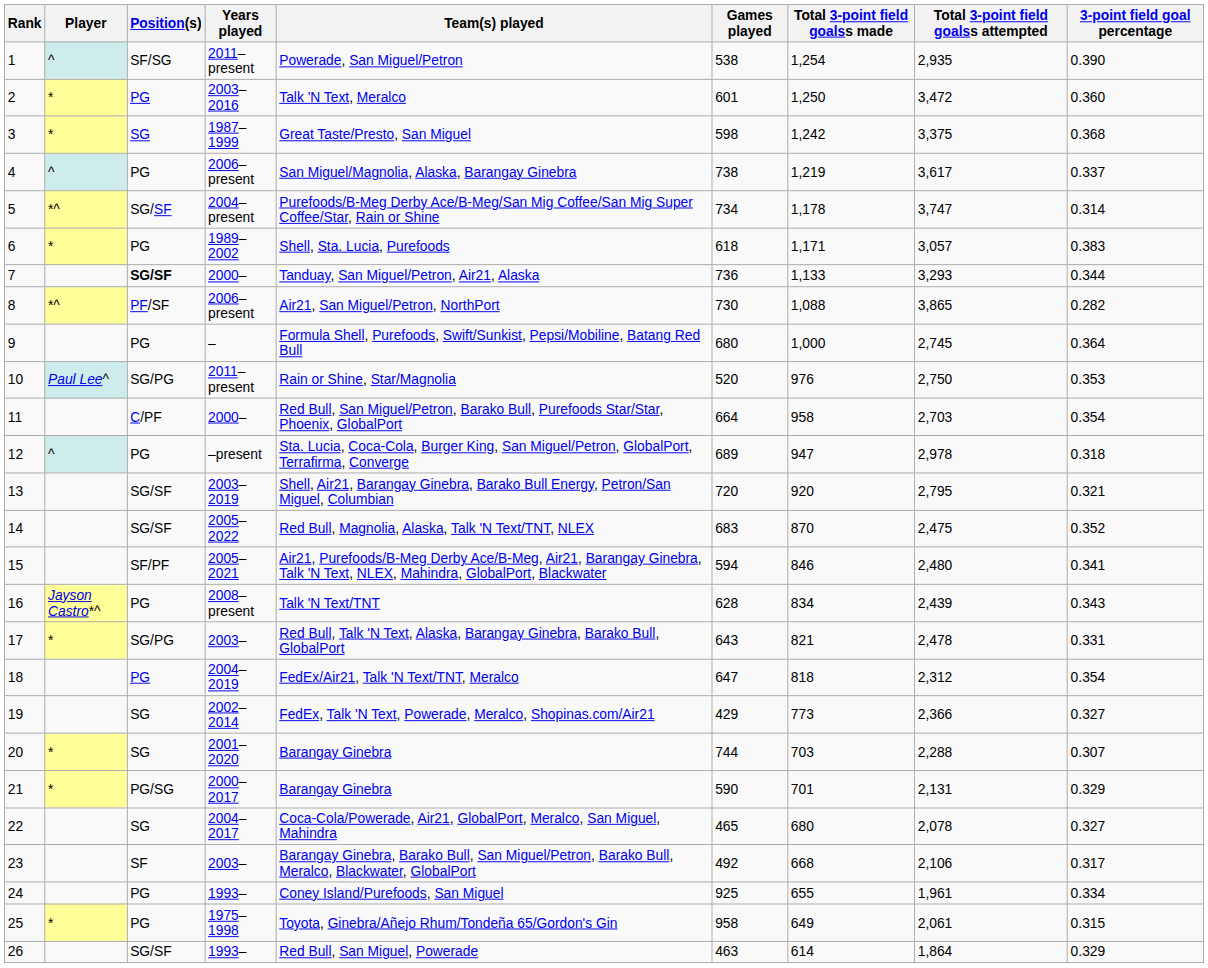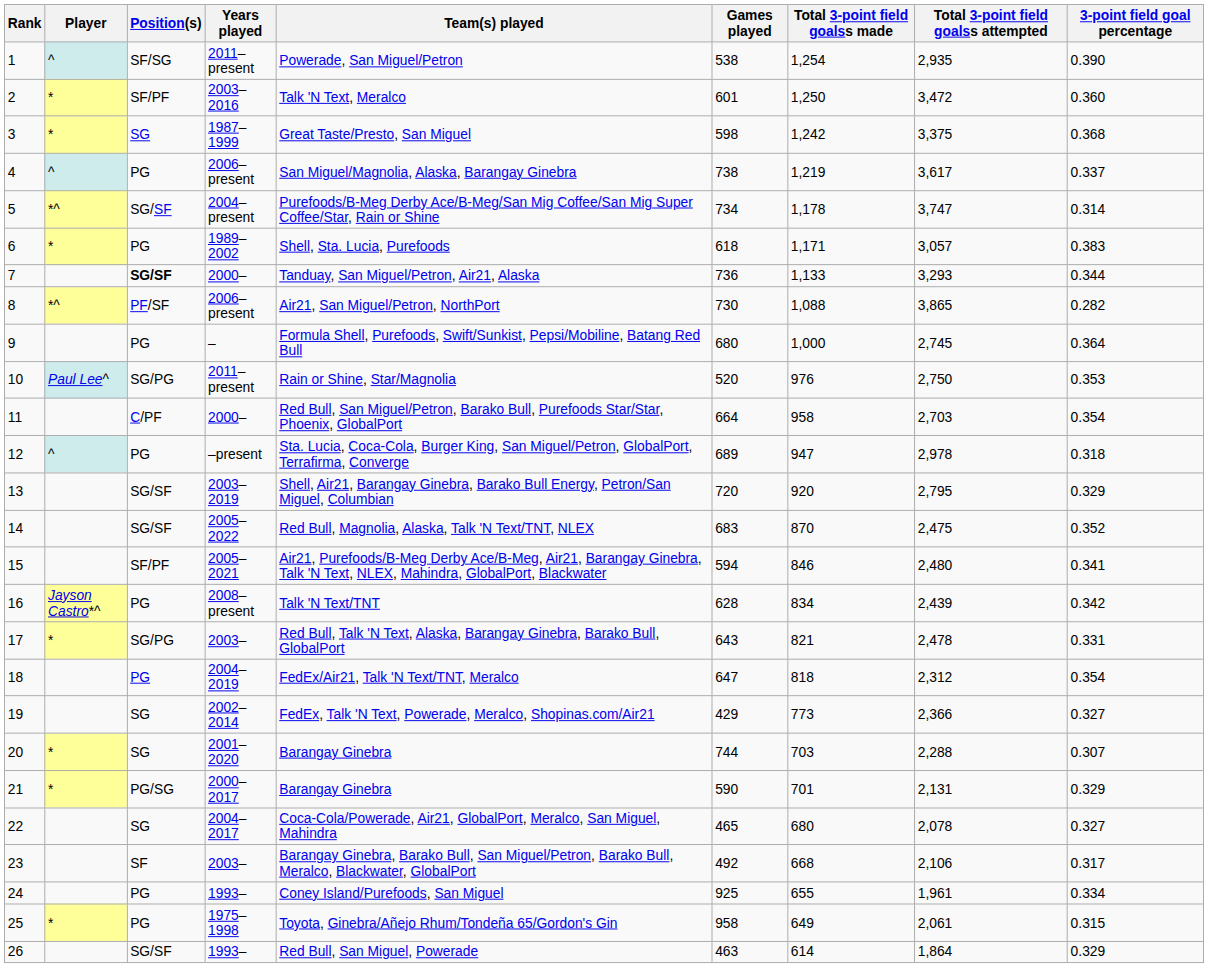(140, 98) PG -> (150, 98) SF/PF
(1088, 492) 0.321 -> (1088, 492) 0.329
(1088, 603) 0.343 -> (1088, 603) 0.342
